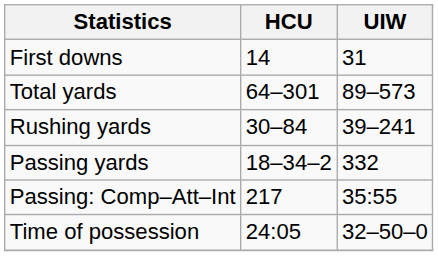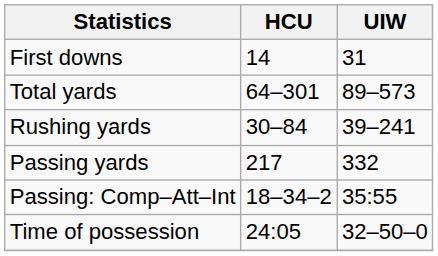(289, 162) 18–34–2 -> (264, 162) 217
(264, 197) 217 -> (289, 197) 18–34–2
